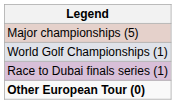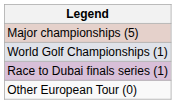(76, 90) bold -> (72, 90) normal
